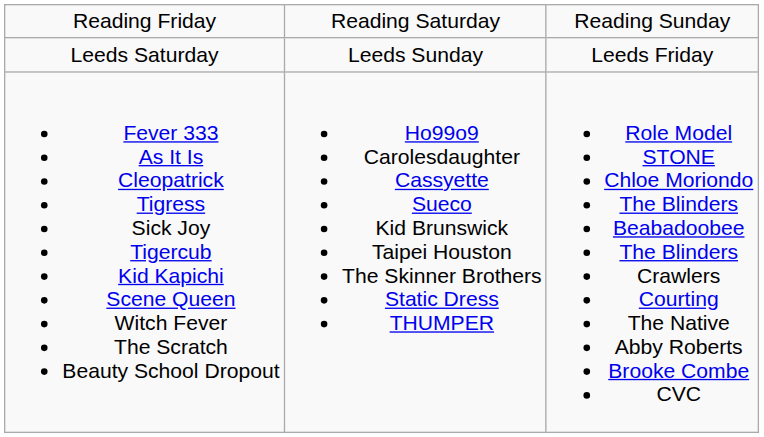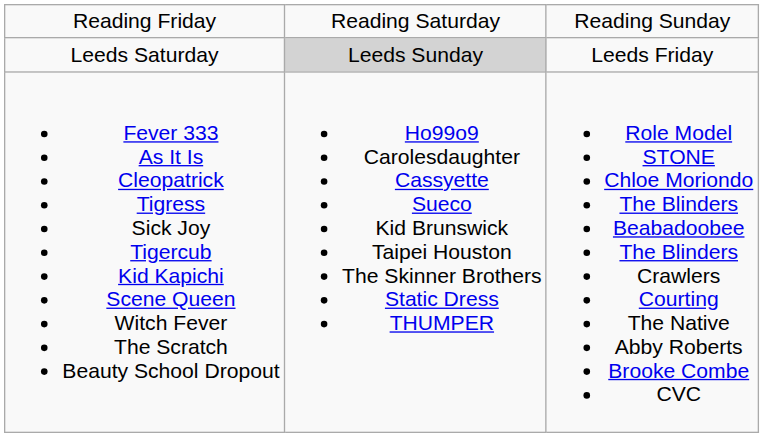(415, 54) no background -> (415, 54) lightgrey background
